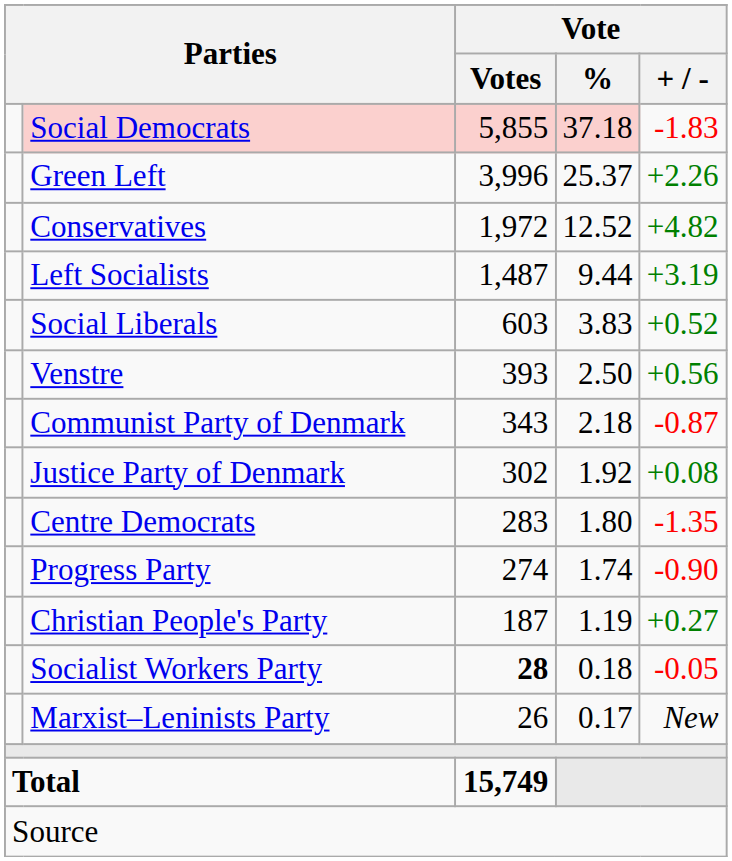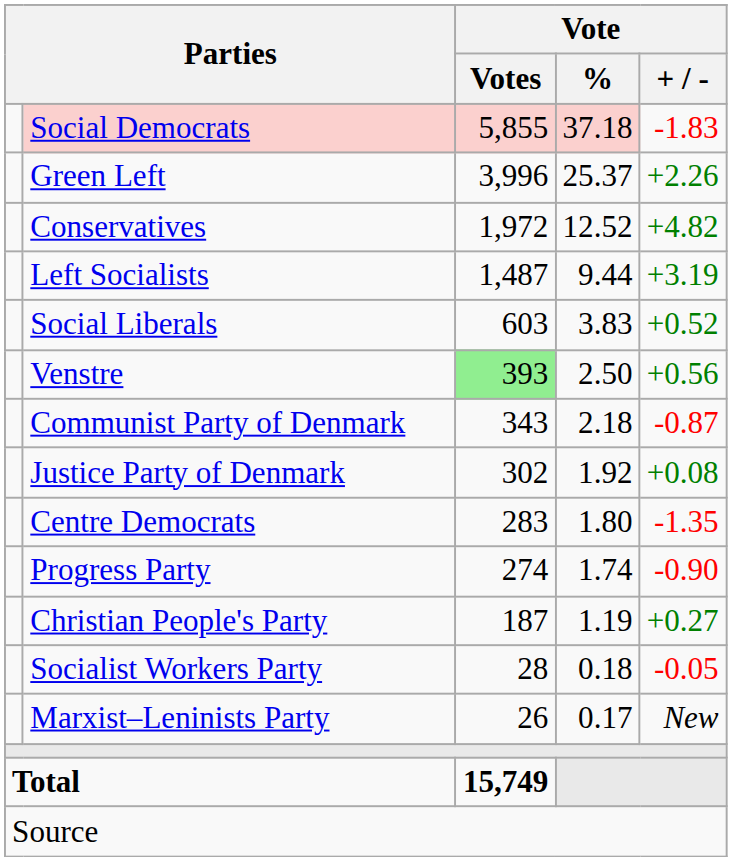(525, 373) no background -> (525, 373) lightgreen background
(533, 669) bold -> (533, 669) normal
